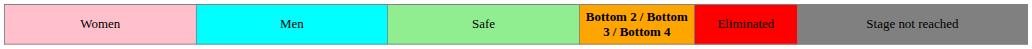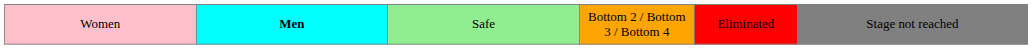(292, 24) normal -> (292, 24) bold
(637, 24) bold -> (637, 24) normal
